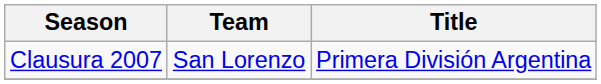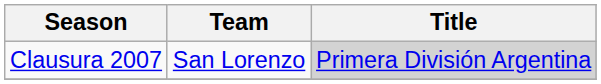(454, 60) no background -> (454, 60) lightgrey background
